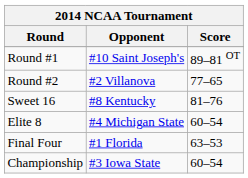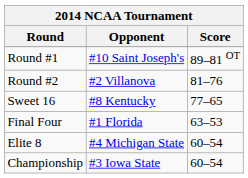(206, 80) 77–65 -> (206, 80) 81–76
(206, 101) 81–76 -> (206, 101) 77–65
rows swapped: (24, 122) <-> (35, 142)
